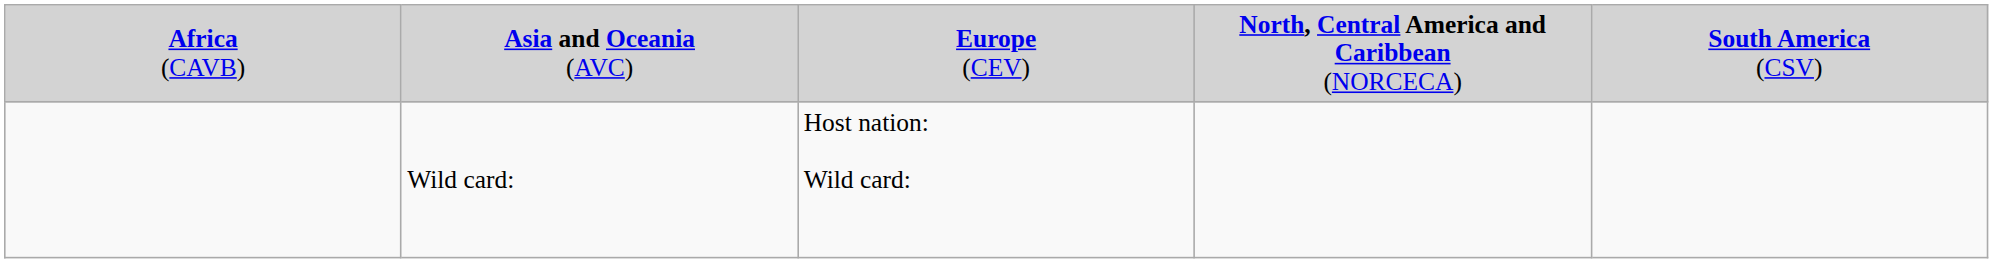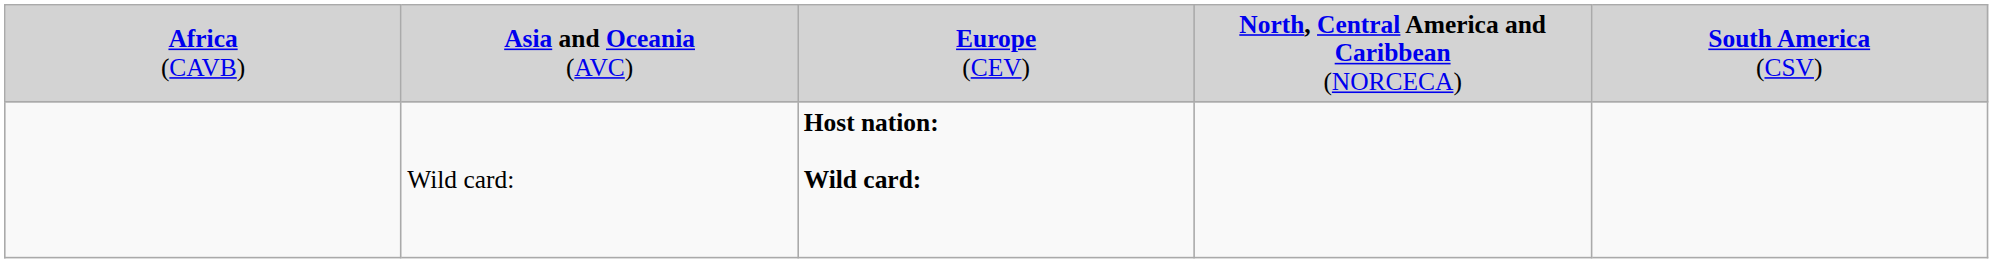(866, 150) normal -> (871, 150) bold
